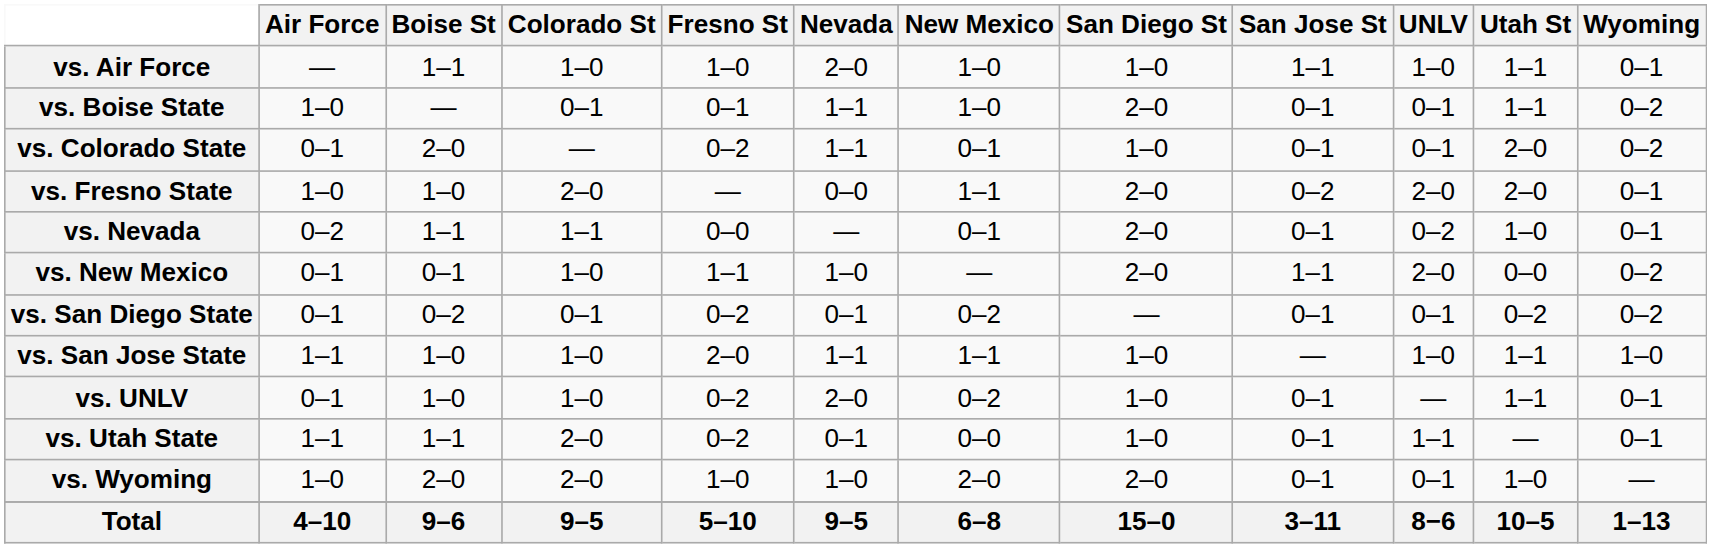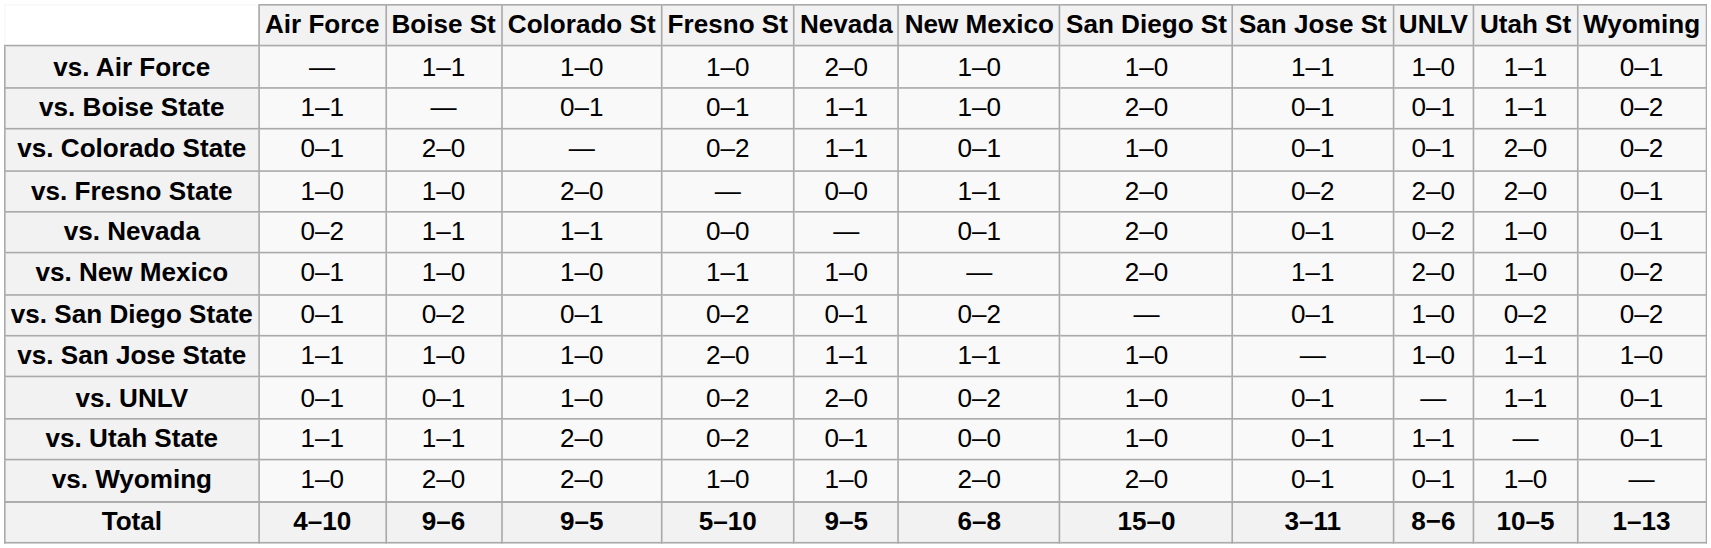(322, 107) 1–0 -> (322, 107) 1–1
(444, 273) 0–1 -> (444, 273) 1–0
(1526, 273) 0–0 -> (1526, 273) 1–0
(1433, 314) 0–1 -> (1433, 314) 1–0
(444, 397) 1–0 -> (444, 397) 0–1
